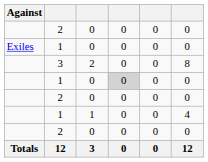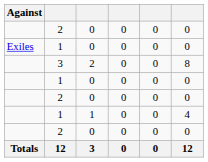(124, 81) lightgrey background -> (124, 81) no background
